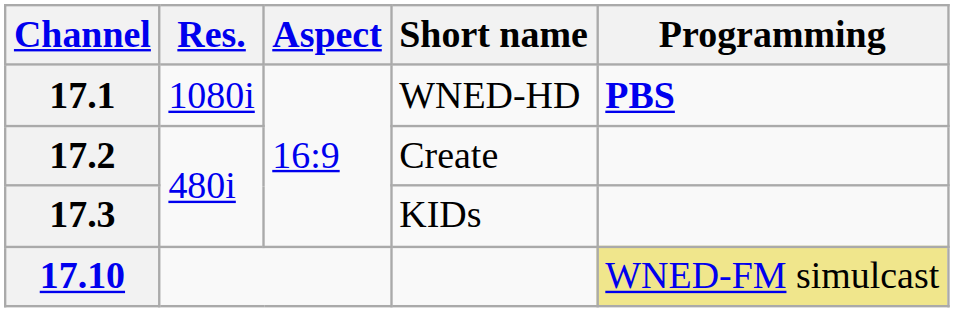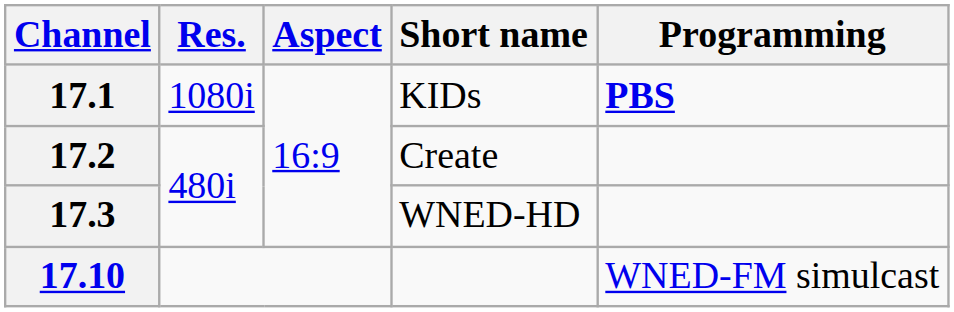(490, 94) WNED-HD -> (440, 94) KIDs
(440, 214) KIDs -> (490, 214) WNED-HD
(772, 275) khaki background -> (772, 275) no background
